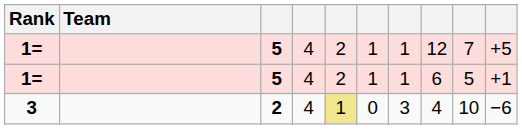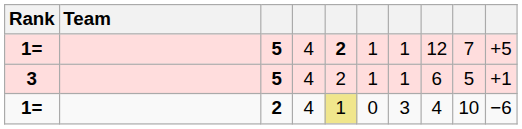(341, 49) normal -> (341, 49) bold
(32, 78) 1= -> (32, 78) 3
(32, 108) 3 -> (32, 108) 1=
